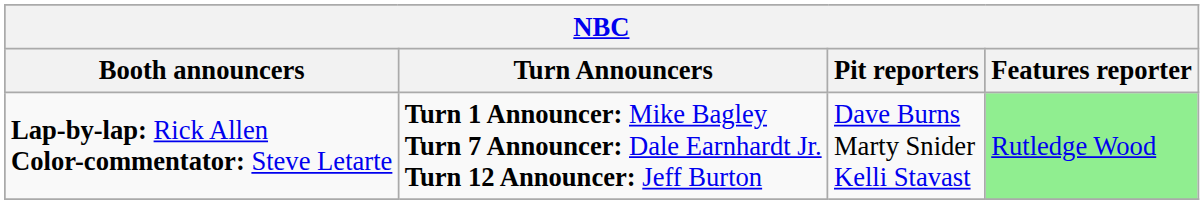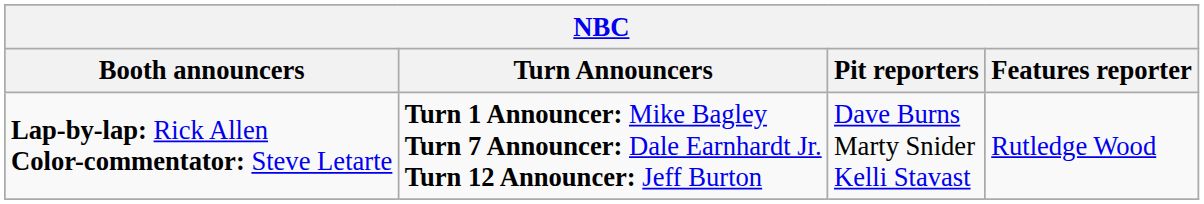(1074, 145) lightgreen background -> (1074, 145) no background
